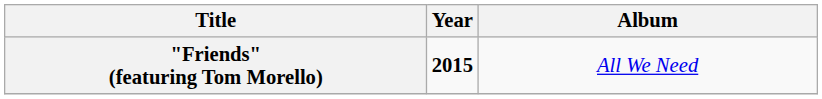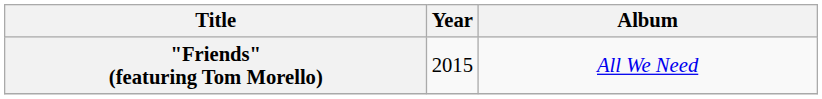(452, 65) bold -> (452, 65) normal
